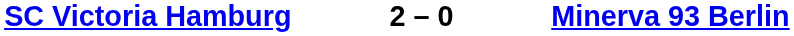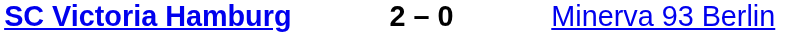(670, 16) bold -> (663, 16) normal
